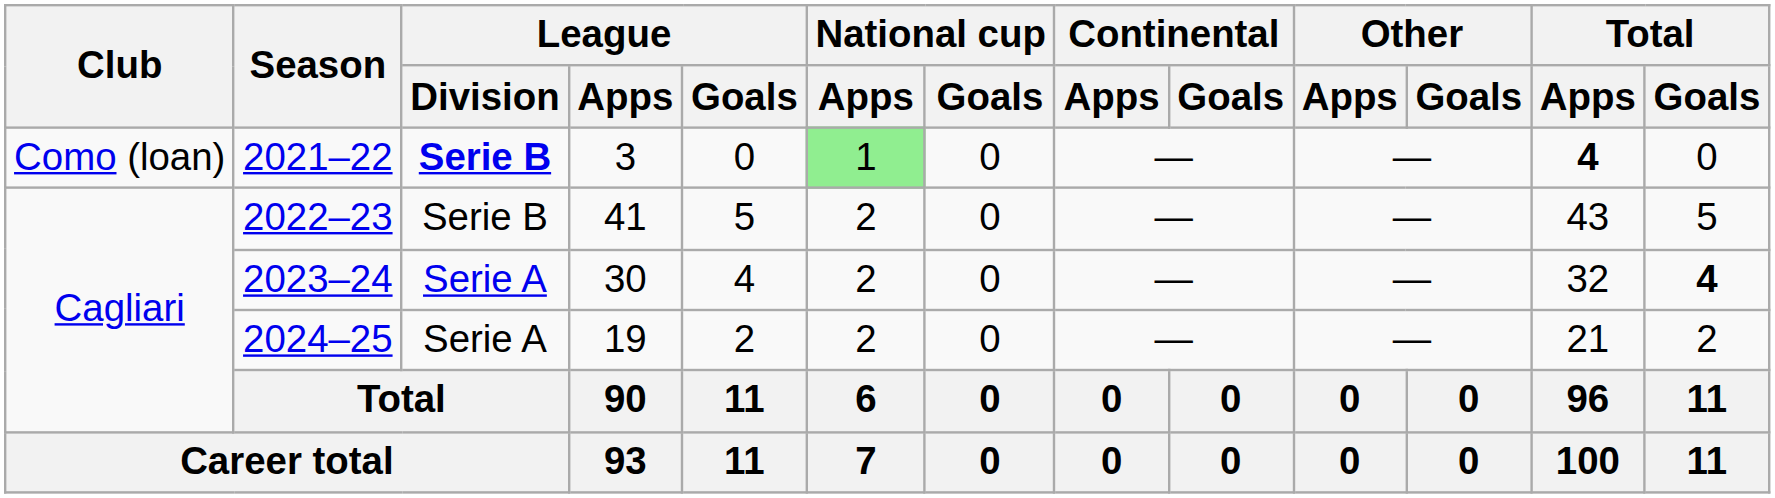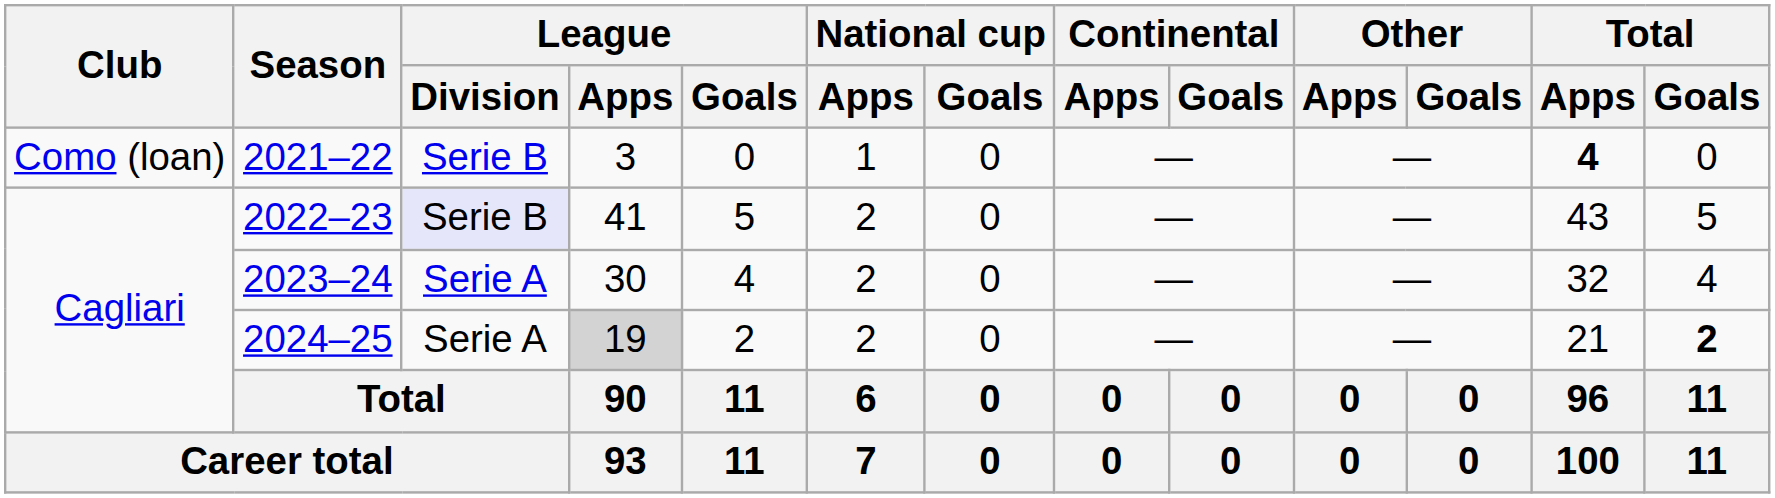(485, 156) bold -> (485, 156) normal
(866, 156) lightgreen background -> (866, 156) no background
(485, 217) no background -> (485, 217) lavender background
(1707, 278) bold -> (1707, 278) normal
(625, 339) no background -> (625, 339) lightgrey background
(1707, 339) normal -> (1707, 339) bold
